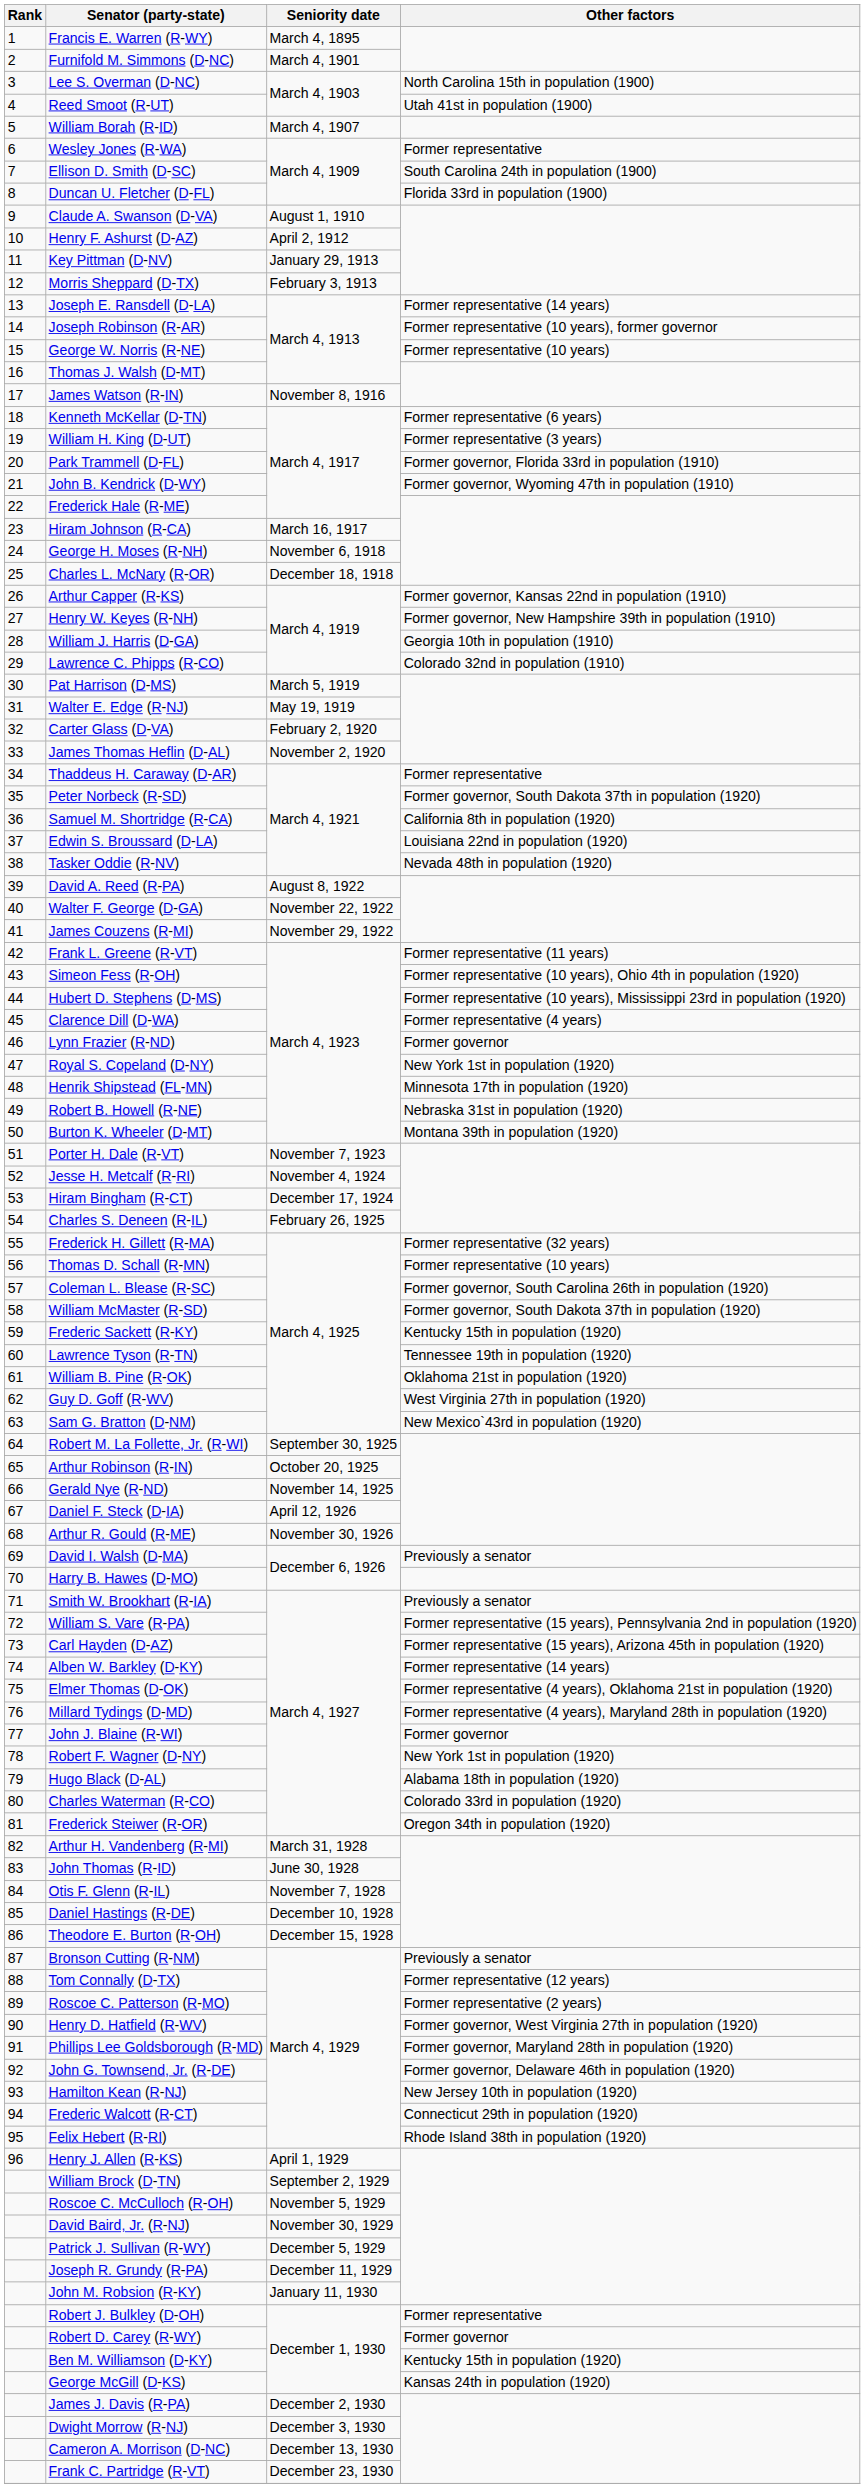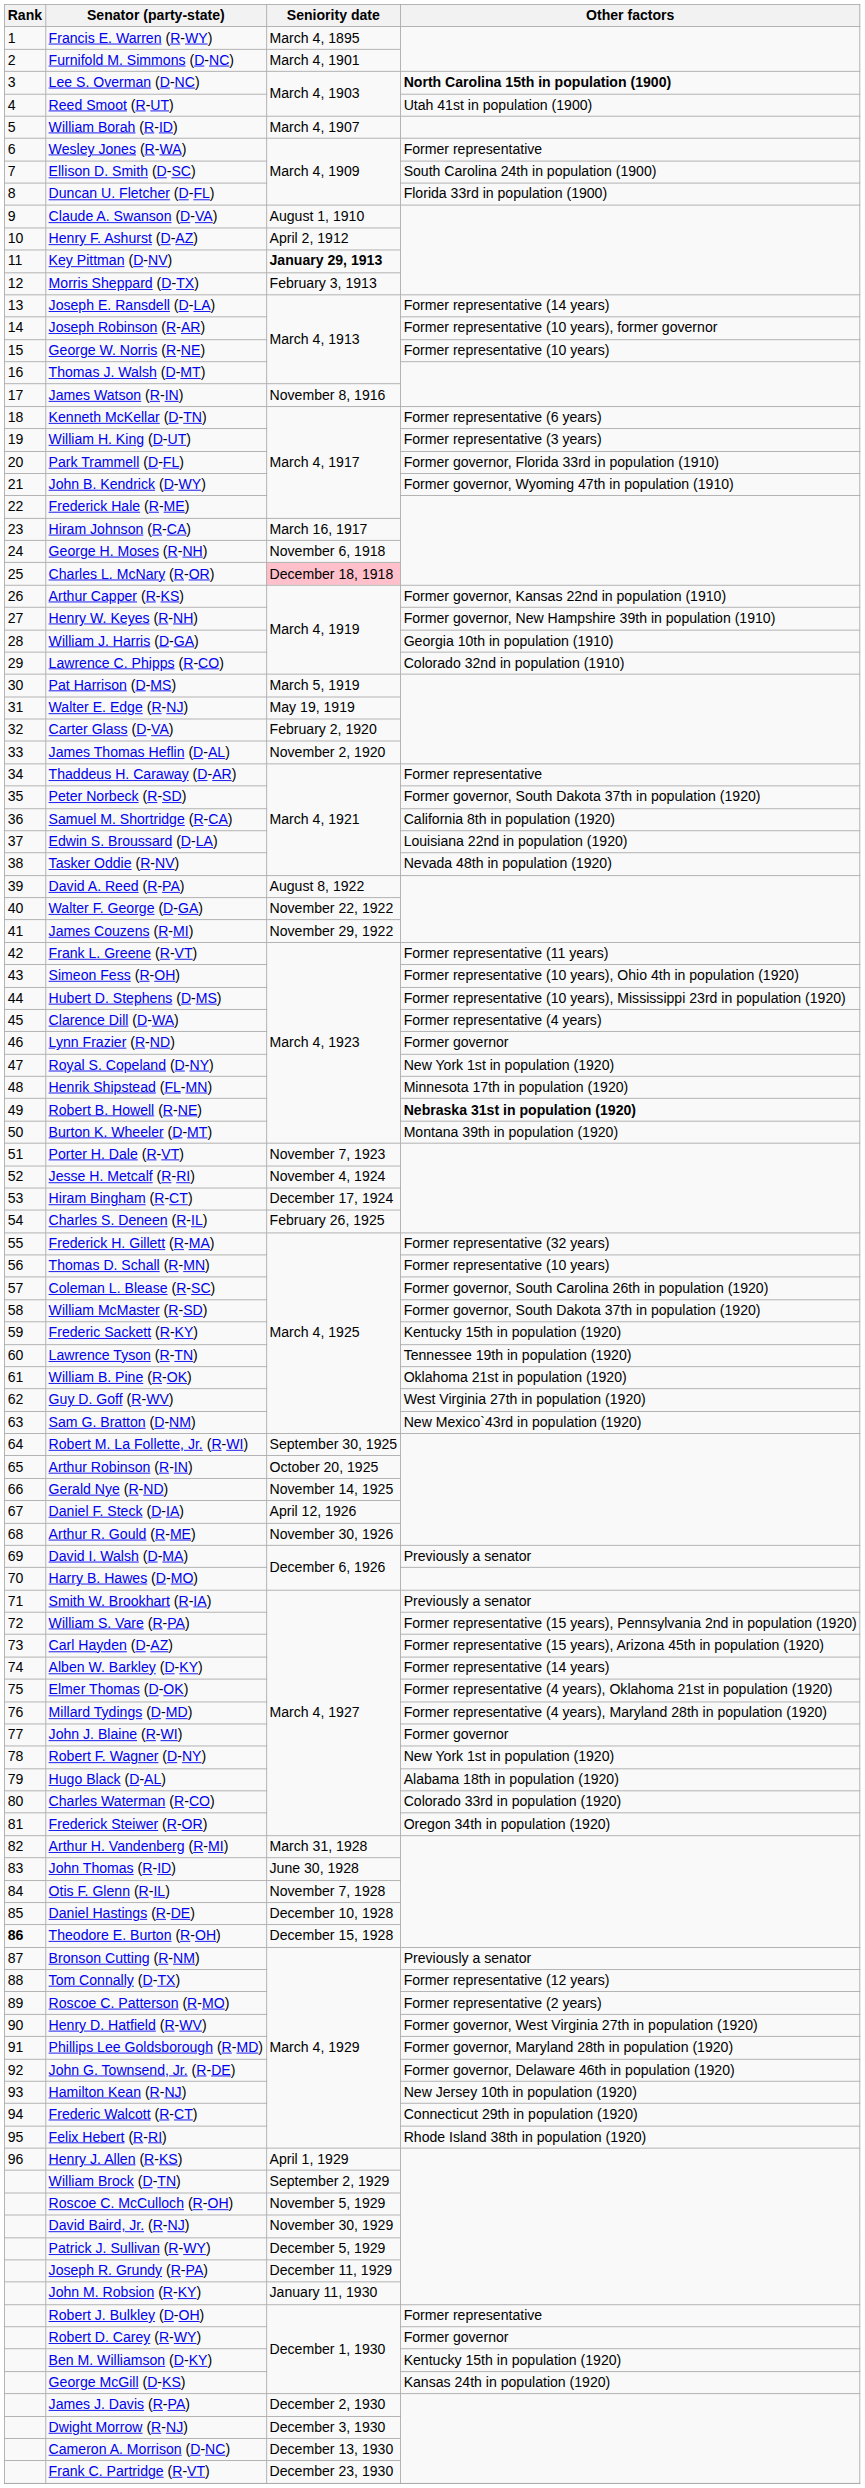(529, 82) normal -> (537, 82) bold
(324, 261) normal -> (326, 261) bold
(331, 573) no background -> (331, 573) pink background
(513, 1109) normal -> (520, 1109) bold
(16, 1936) normal -> (16, 1936) bold
